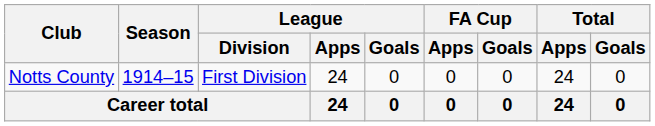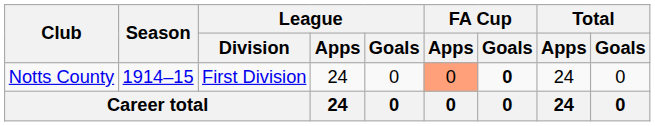(451, 76) no background -> (451, 76) lightsalmon background
(507, 76) normal -> (507, 76) bold
